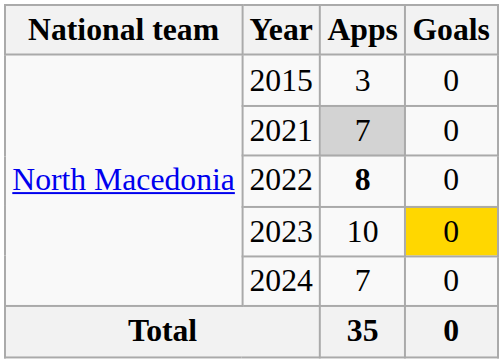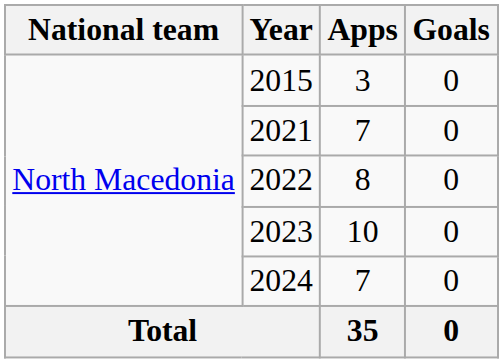(363, 130) lightgrey background -> (363, 130) no background
(363, 180) bold -> (363, 180) normal
(451, 230) gold background -> (451, 230) no background
